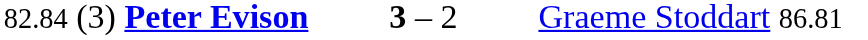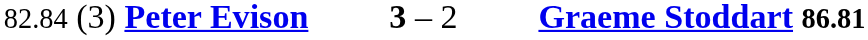(691, 16) normal -> (702, 16) bold
